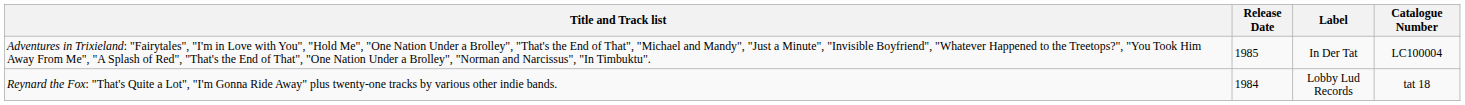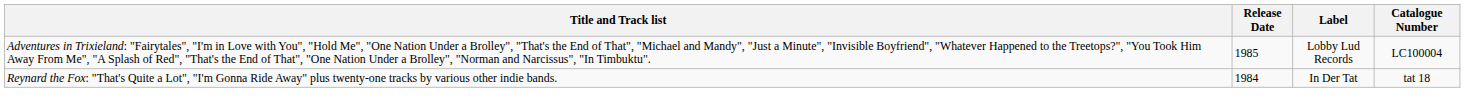(1333, 52) In Der Tat -> (1333, 52) Lobby Lud Records
(1333, 84) Lobby Lud Records -> (1333, 78) In Der Tat
